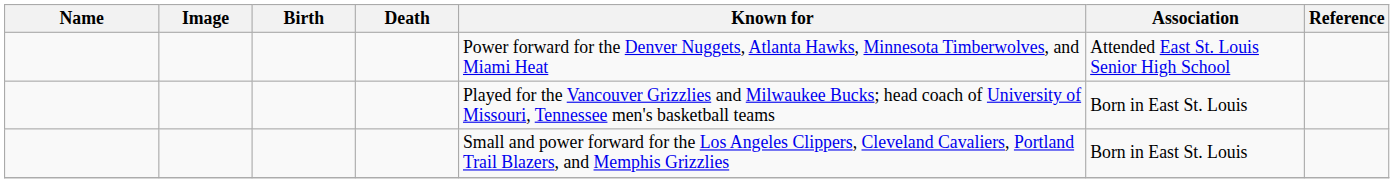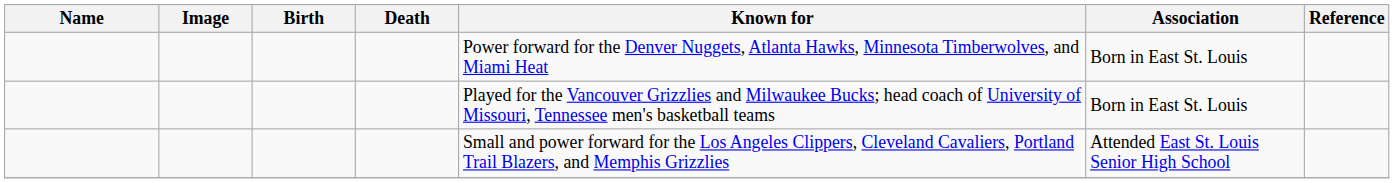(1175, 56) Attended East St. Louis Senior High School -> (1169, 56) Born in East St. Louis
(1169, 153) Born in East St. Louis -> (1175, 153) Attended East St. Louis Senior High School
